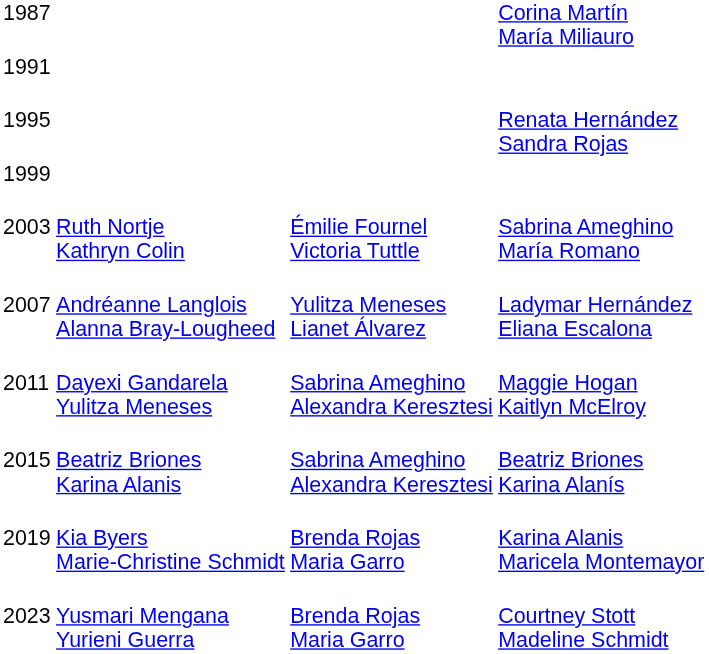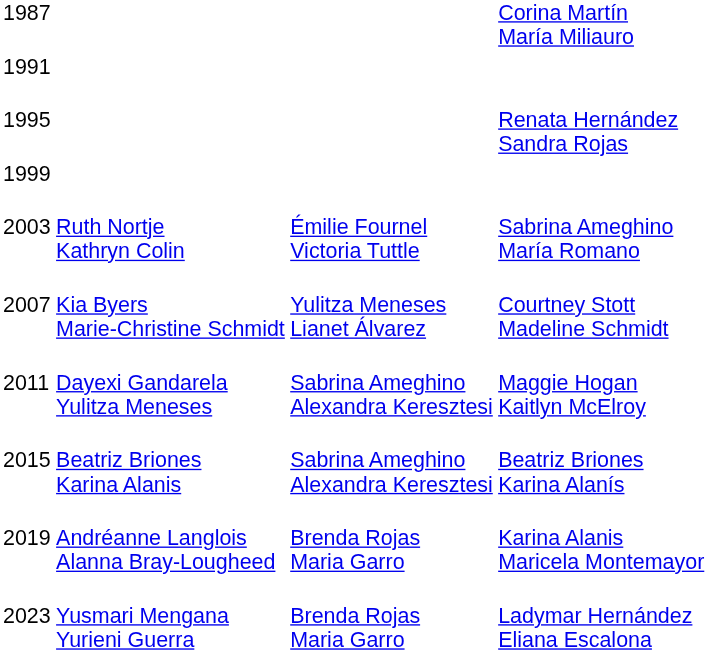(166, 317) Andréanne Langlois Alanna Bray-Lougheed -> (170, 317) Kia Byers Marie-Christine Schmidt
(595, 317) Ladymar Hernández Eliana Escalona -> (583, 317) Courtney Stott Madeline Schmidt
(170, 550) Kia Byers Marie-Christine Schmidt -> (166, 550) Andréanne Langlois Alanna Bray-Lougheed
(583, 628) Courtney Stott Madeline Schmidt -> (595, 628) Ladymar Hernández Eliana Escalona
